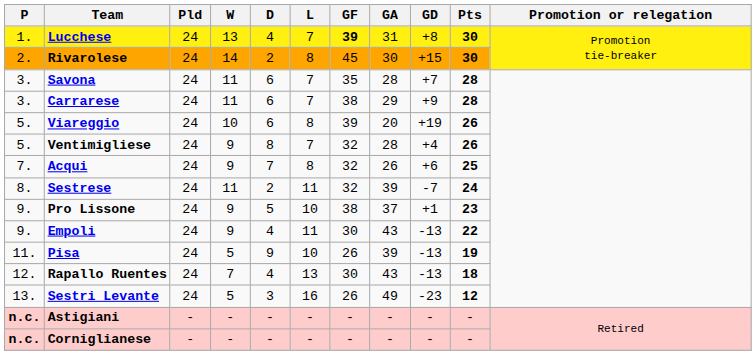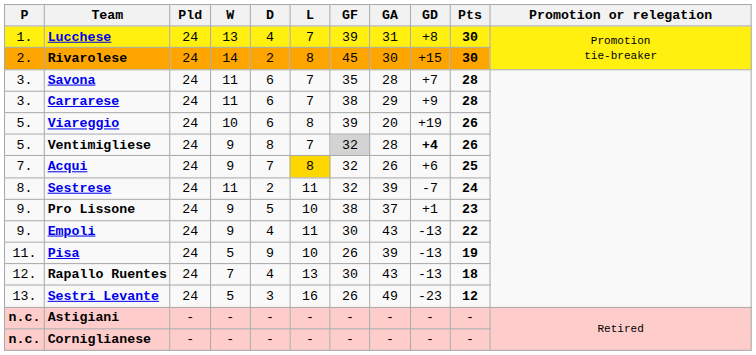(350, 37) bold -> (350, 37) normal
(350, 145) no background -> (350, 145) lightgrey background
(430, 145) normal -> (430, 145) bold
(310, 167) no background -> (310, 167) gold background
